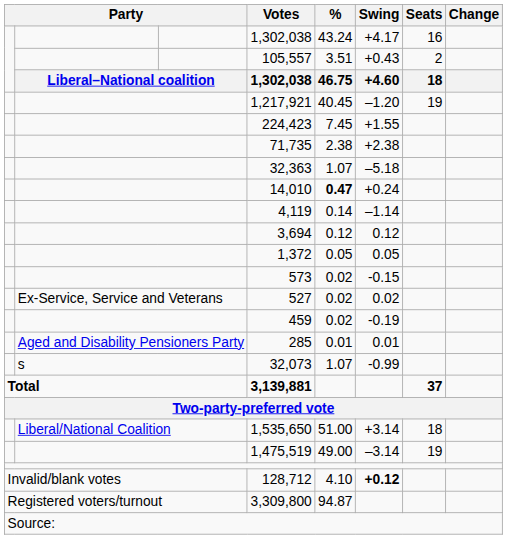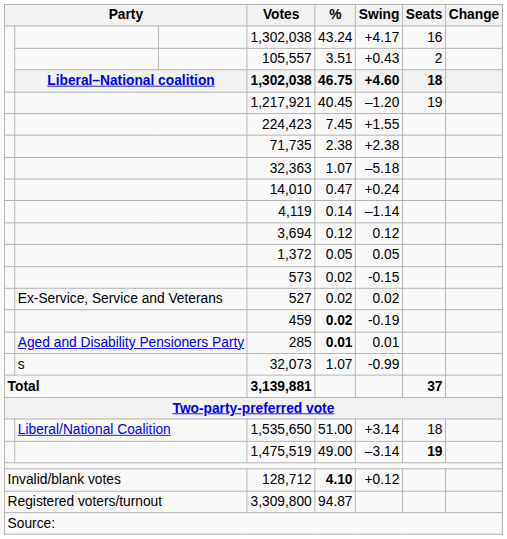(339, 189) bold -> (339, 189) normal
(339, 320) normal -> (339, 320) bold
(339, 342) normal -> (339, 342) bold
(435, 451) normal -> (435, 451) bold
(339, 480) normal -> (339, 480) bold
(382, 480) bold -> (382, 480) normal
